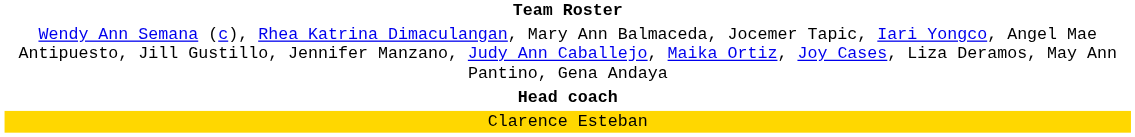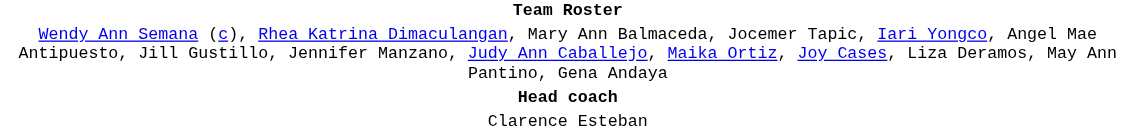(568, 122) gold background -> (568, 122) no background
